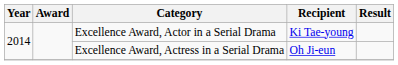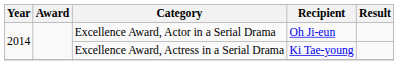(322, 32) Ki Tae-young -> (312, 32) Oh Ji-eun
(312, 50) Oh Ji-eun -> (322, 50) Ki Tae-young
